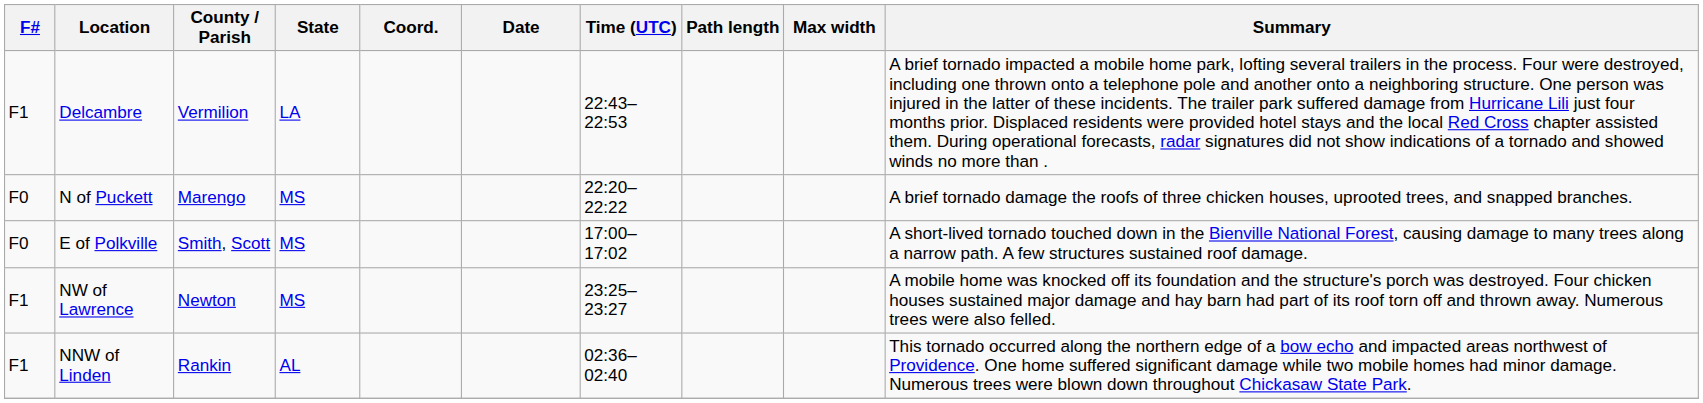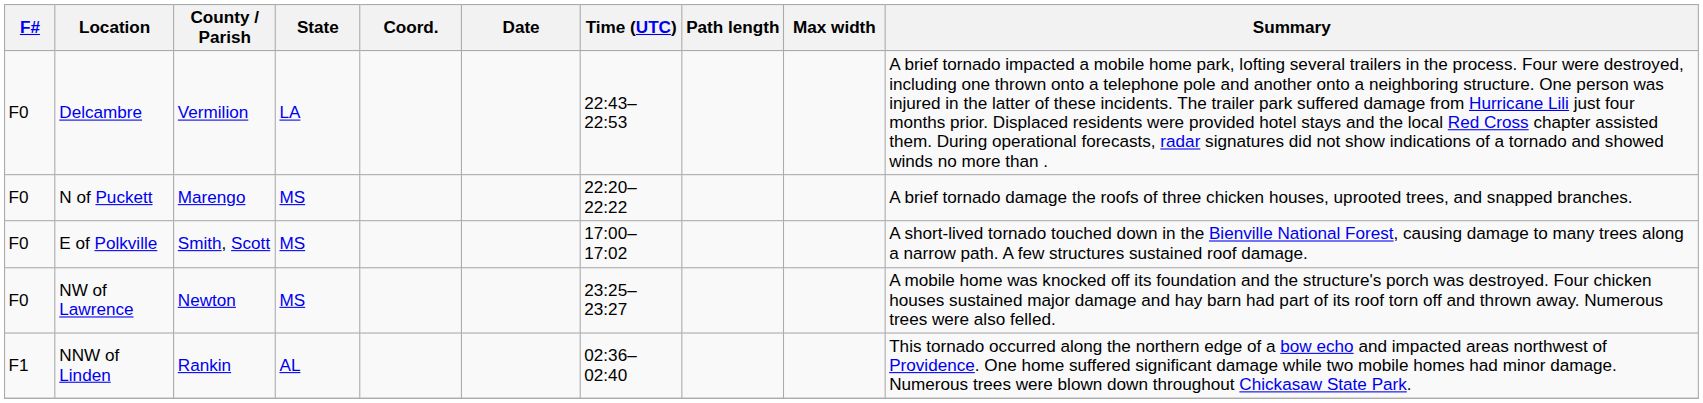(18, 112) F1 -> (18, 112) F0
(18, 300) F1 -> (18, 300) F0
